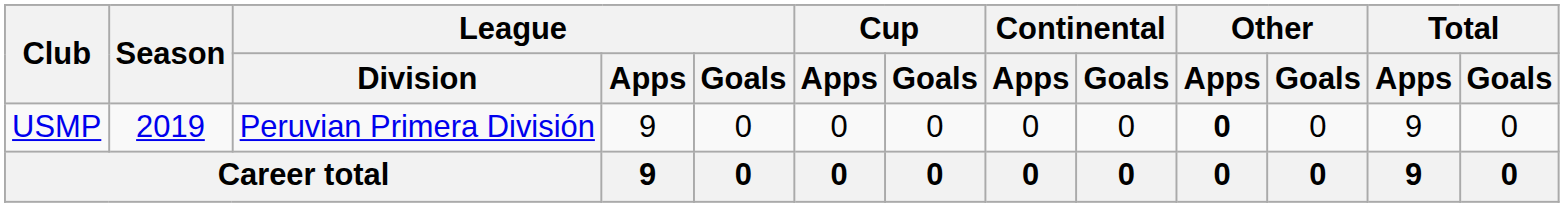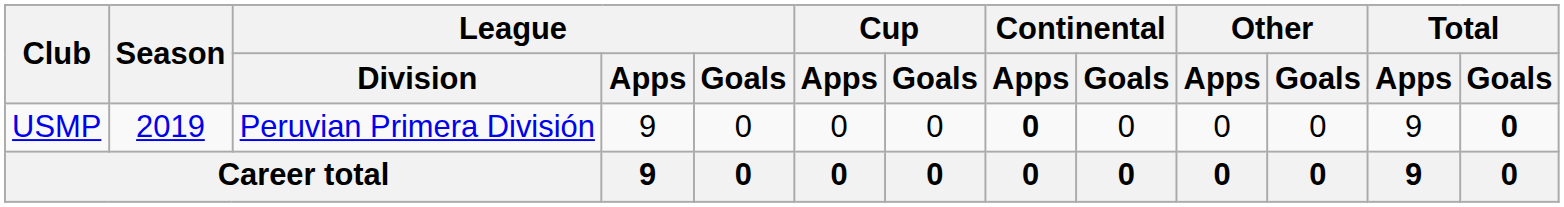(1031, 126) normal -> (1031, 126) bold
(1222, 126) bold -> (1222, 126) normal
(1509, 126) normal -> (1509, 126) bold
